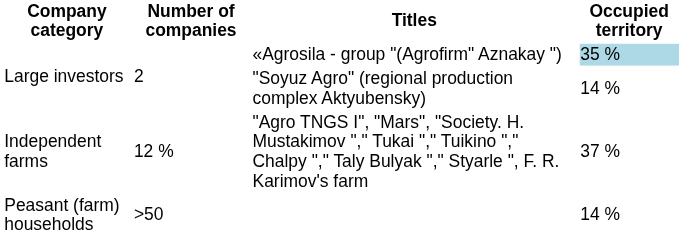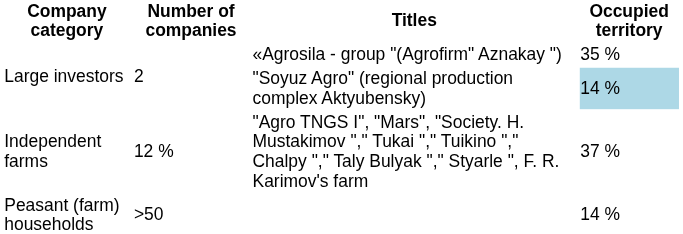(600, 54) lightblue background -> (600, 54) no background
(600, 88) no background -> (600, 88) lightblue background
